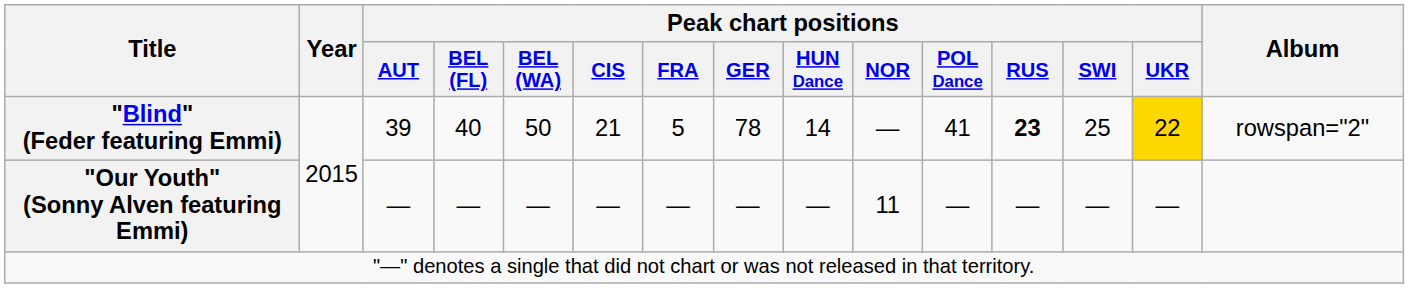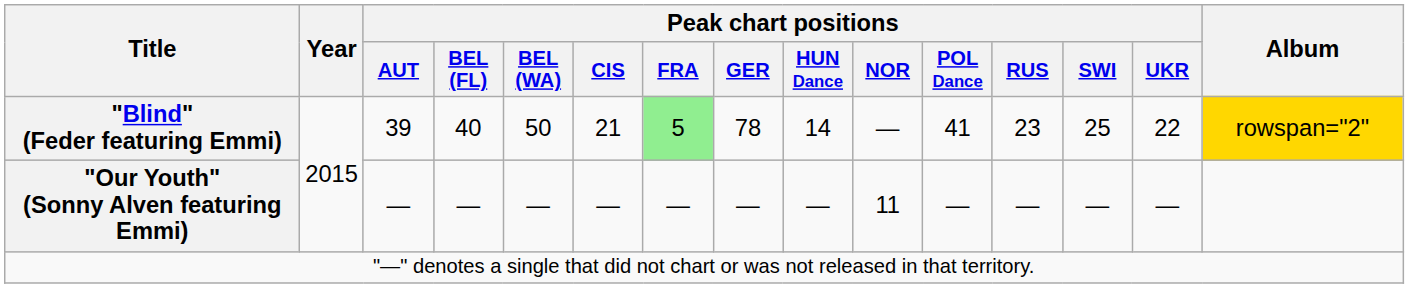(678, 128) no background -> (678, 128) lightgreen background
(1028, 128) bold -> (1028, 128) normal
(1167, 128) gold background -> (1167, 128) no background
(1302, 128) no background -> (1302, 128) gold background
